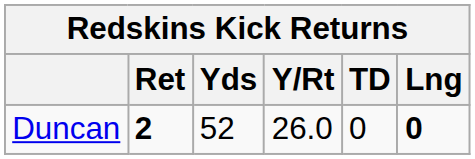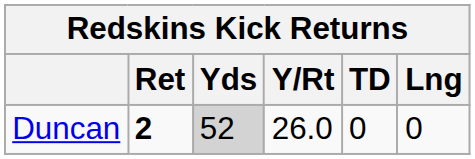(217, 128) no background -> (217, 128) lightgrey background
(414, 128) bold -> (414, 128) normal
